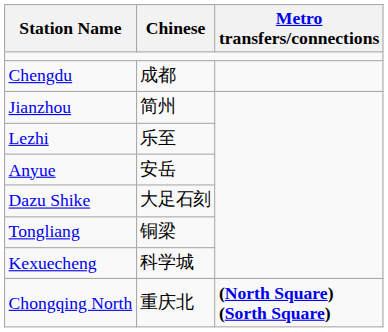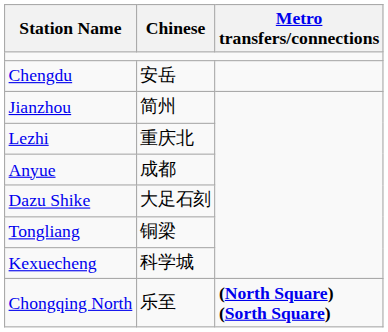(158, 75) 成都 -> (158, 75) 安岳
(158, 137) 乐至 -> (167, 137) 重庆北
(158, 169) 安岳 -> (158, 169) 成都
(167, 302) 重庆北 -> (158, 302) 乐至
